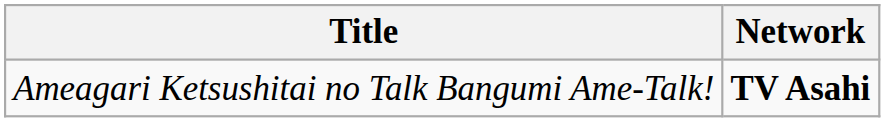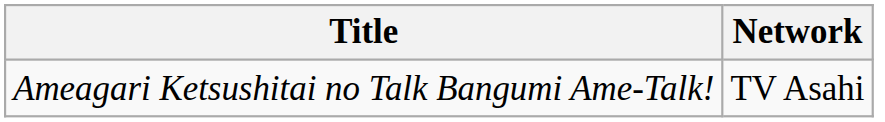(800, 87) bold -> (797, 87) normal
